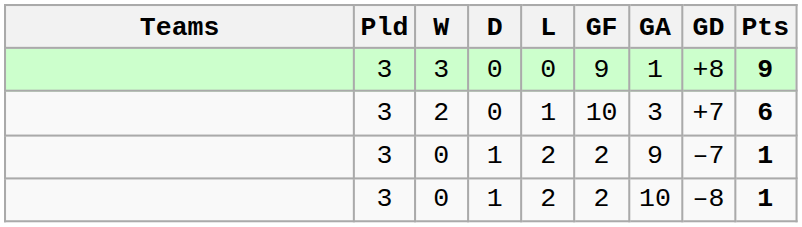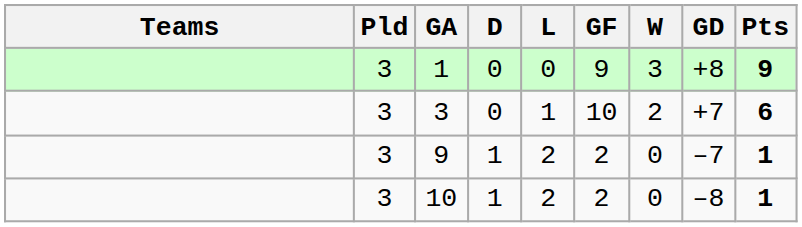columns swapped: (441, 27) <-> (655, 27)
